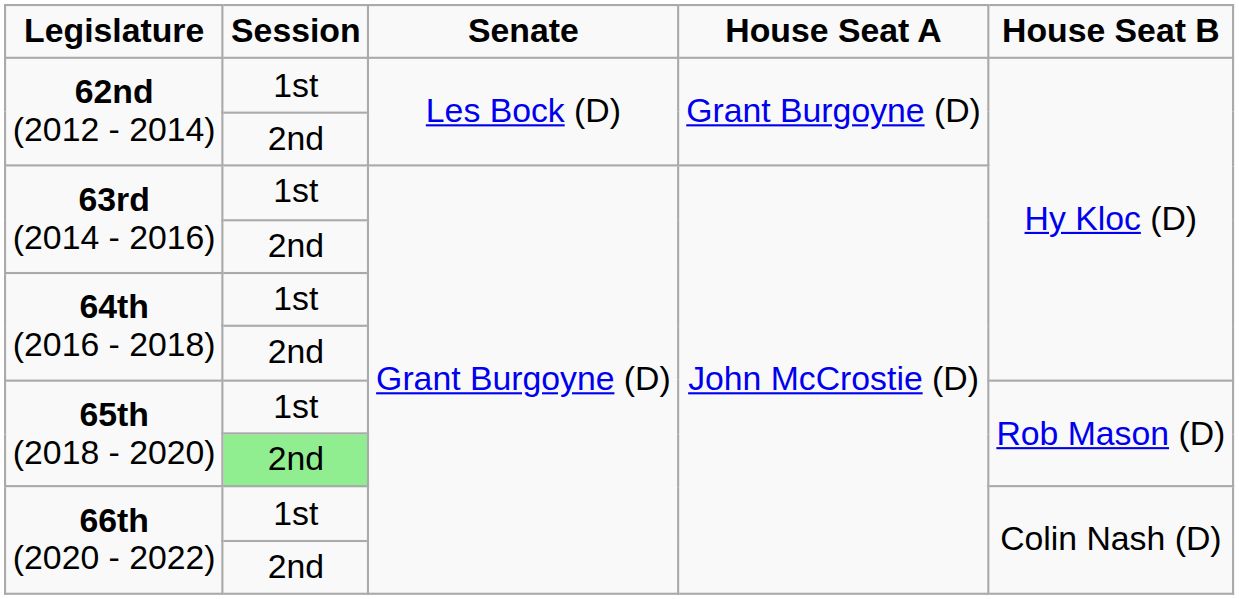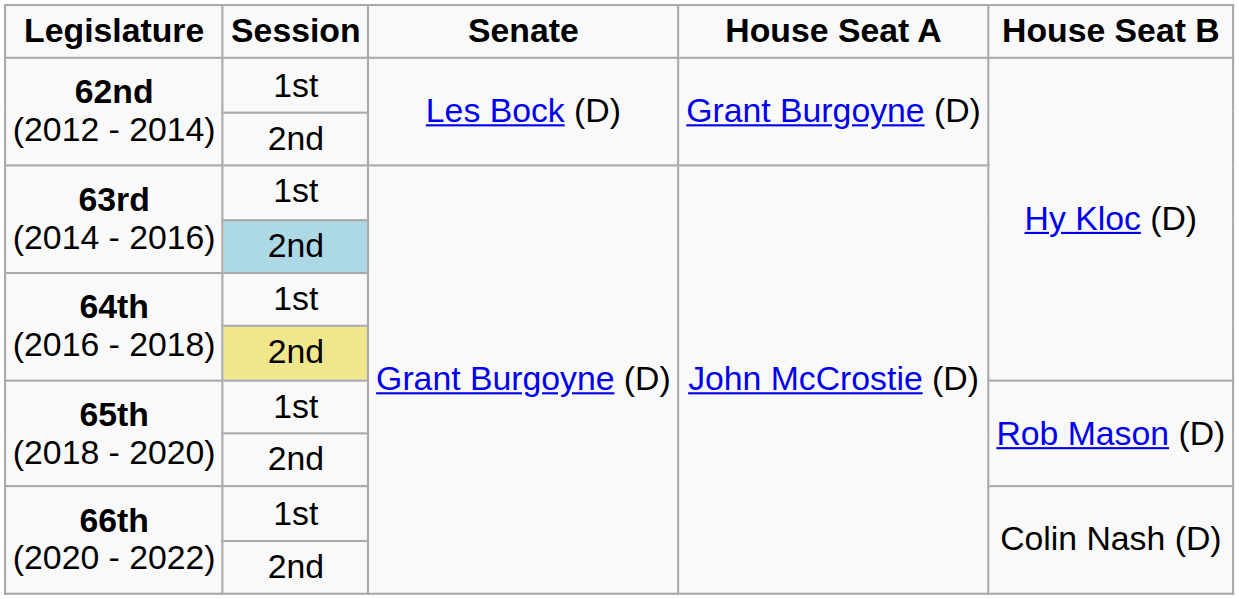(296, 245) no background -> (296, 245) lightblue background
(296, 352) no background -> (296, 352) khaki background
(296, 459) lightgreen background -> (296, 459) no background
